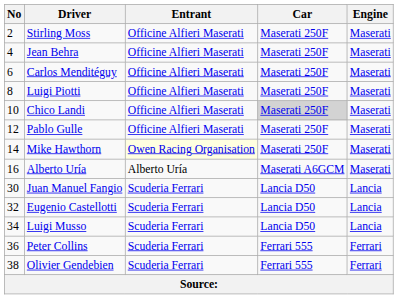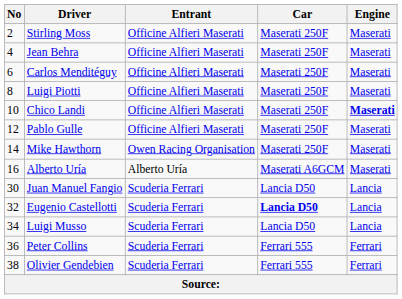(294, 110) lightgrey background -> (294, 110) no background
(370, 110) normal -> (372, 110) bold
(191, 149) lightyellow background -> (191, 149) no background
(288, 207) normal -> (289, 207) bold
